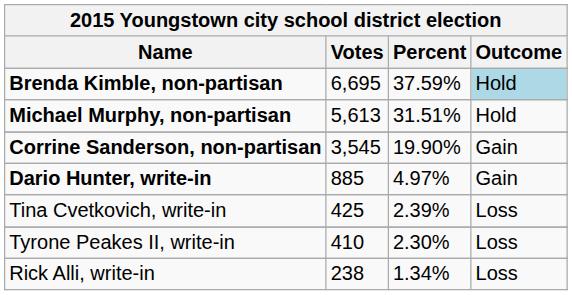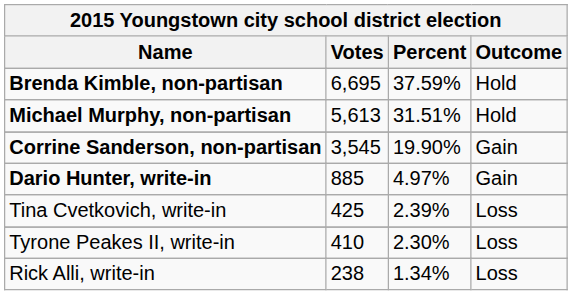(496, 83) lightblue background -> (496, 83) no background
